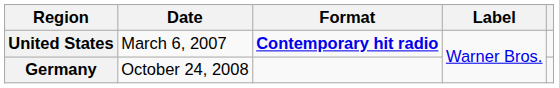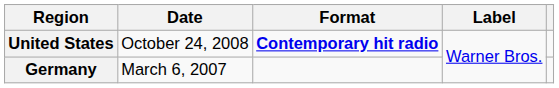(174, 43) March 6, 2007 -> (185, 43) October 24, 2008
(185, 69) October 24, 2008 -> (174, 69) March 6, 2007
